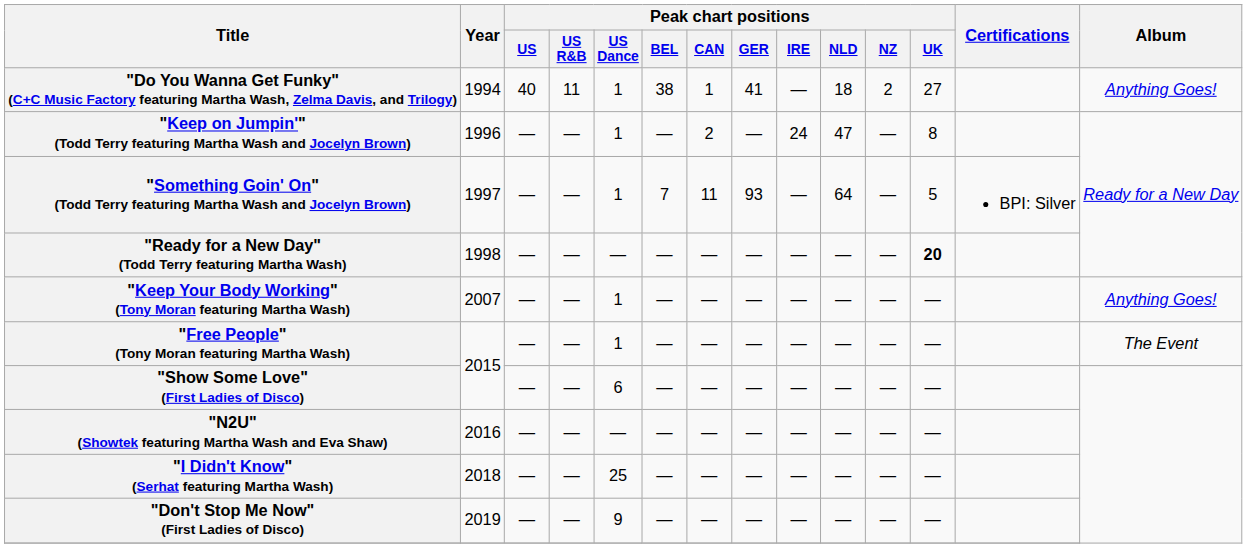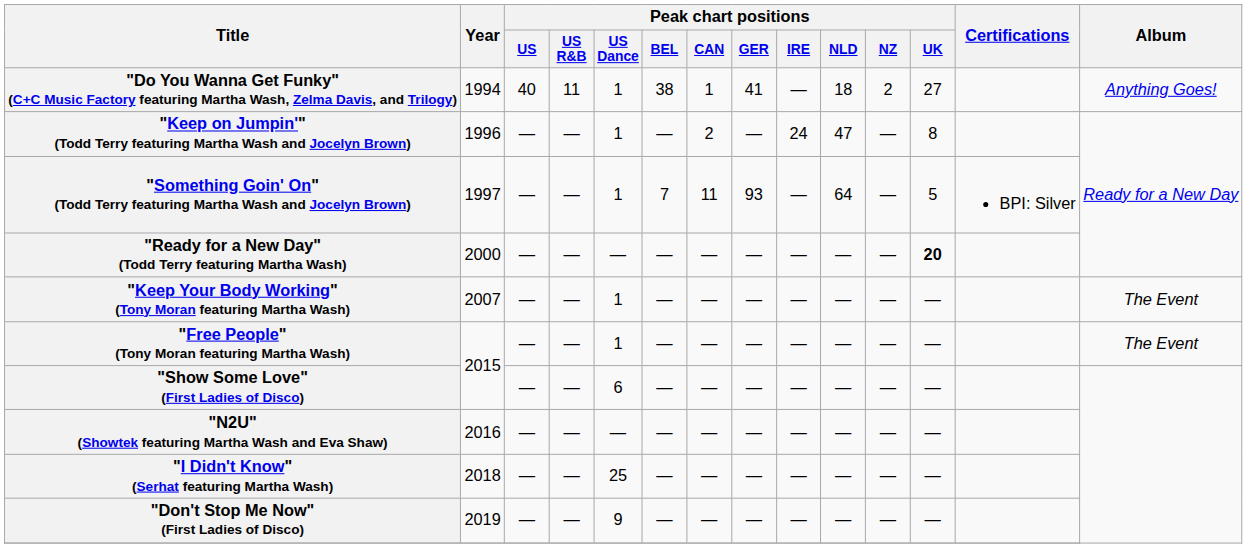(483, 255) 1998 -> (483, 255) 2000
(1161, 299) Anything Goes! -> (1161, 299) The Event
